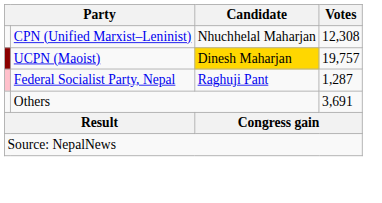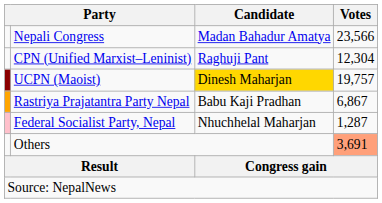+ row: (59, 36)
(257, 36) Nhuchhelal Maharjan -> (233, 58) Raghuji Pant
(341, 36) 12,308 -> (356, 58) 12,304
+ row: (102, 101)
(233, 79) Raghuji Pant -> (257, 123) Nhuchhelal Maharjan
(337, 101) no background -> (352, 144) lightsalmon background
